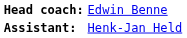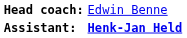(135, 27) normal -> (135, 27) bold
